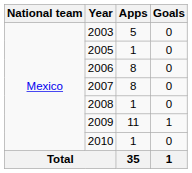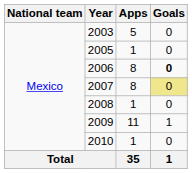(169, 68) normal -> (169, 68) bold
(169, 86) no background -> (169, 86) khaki background
